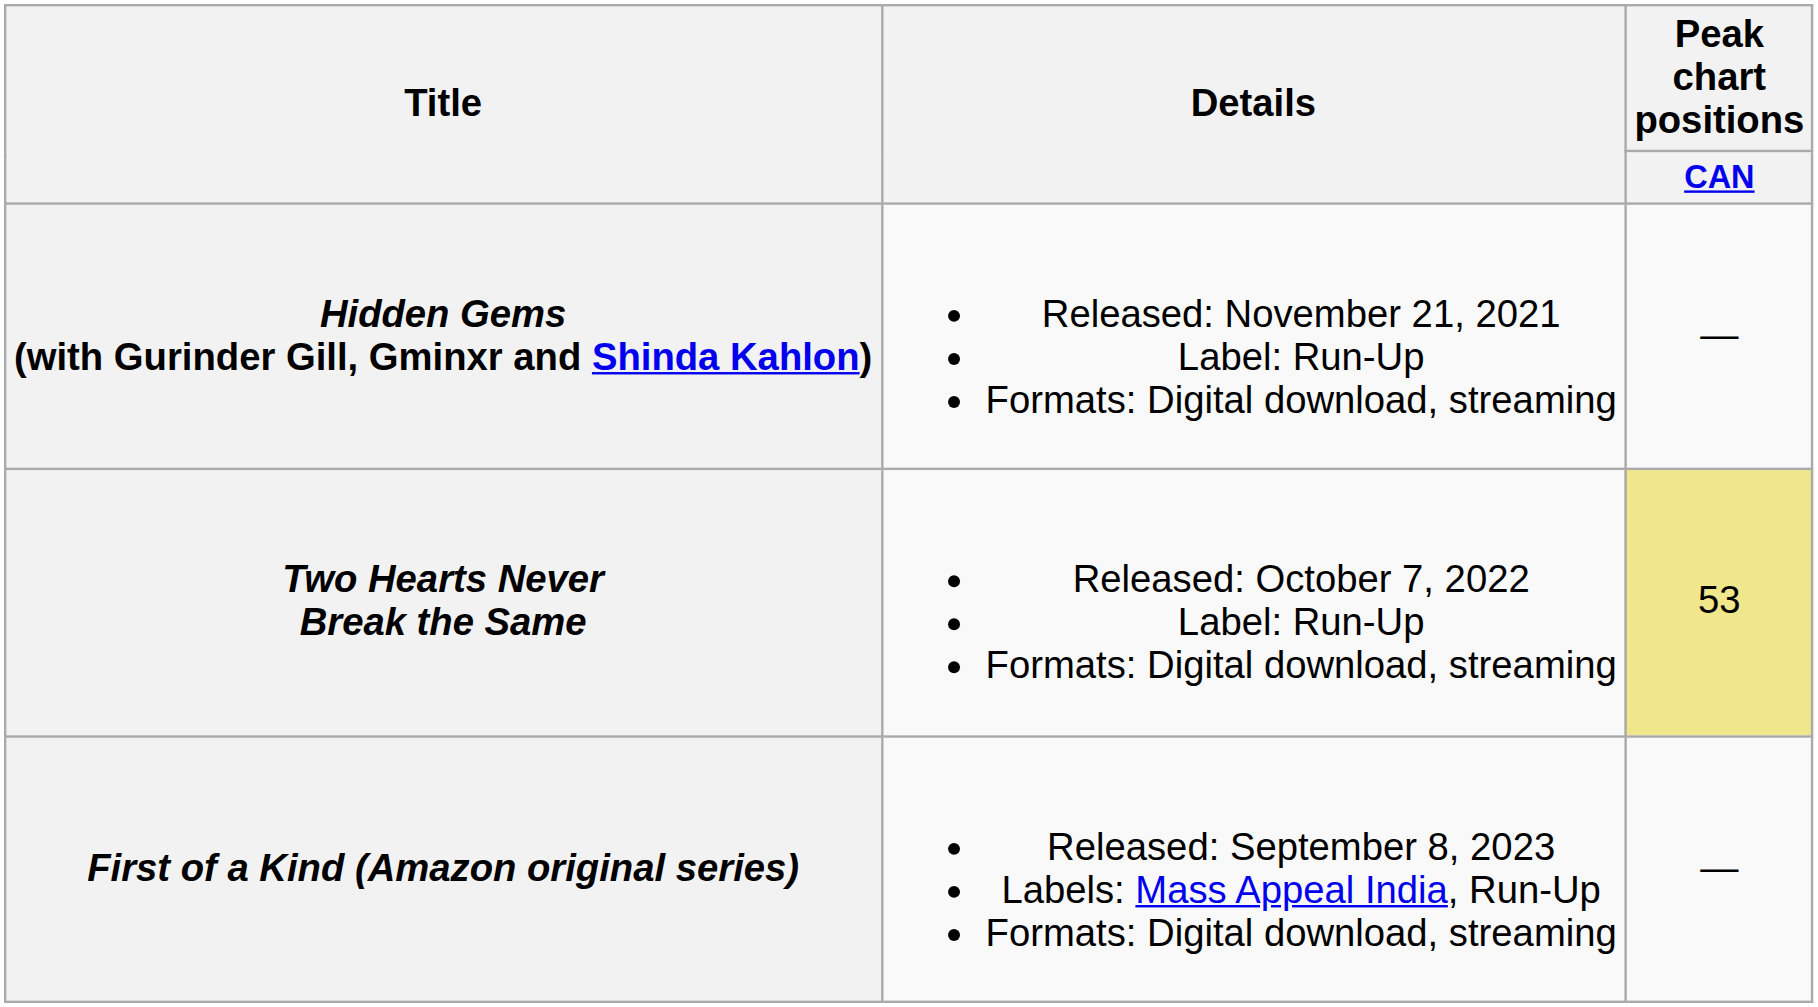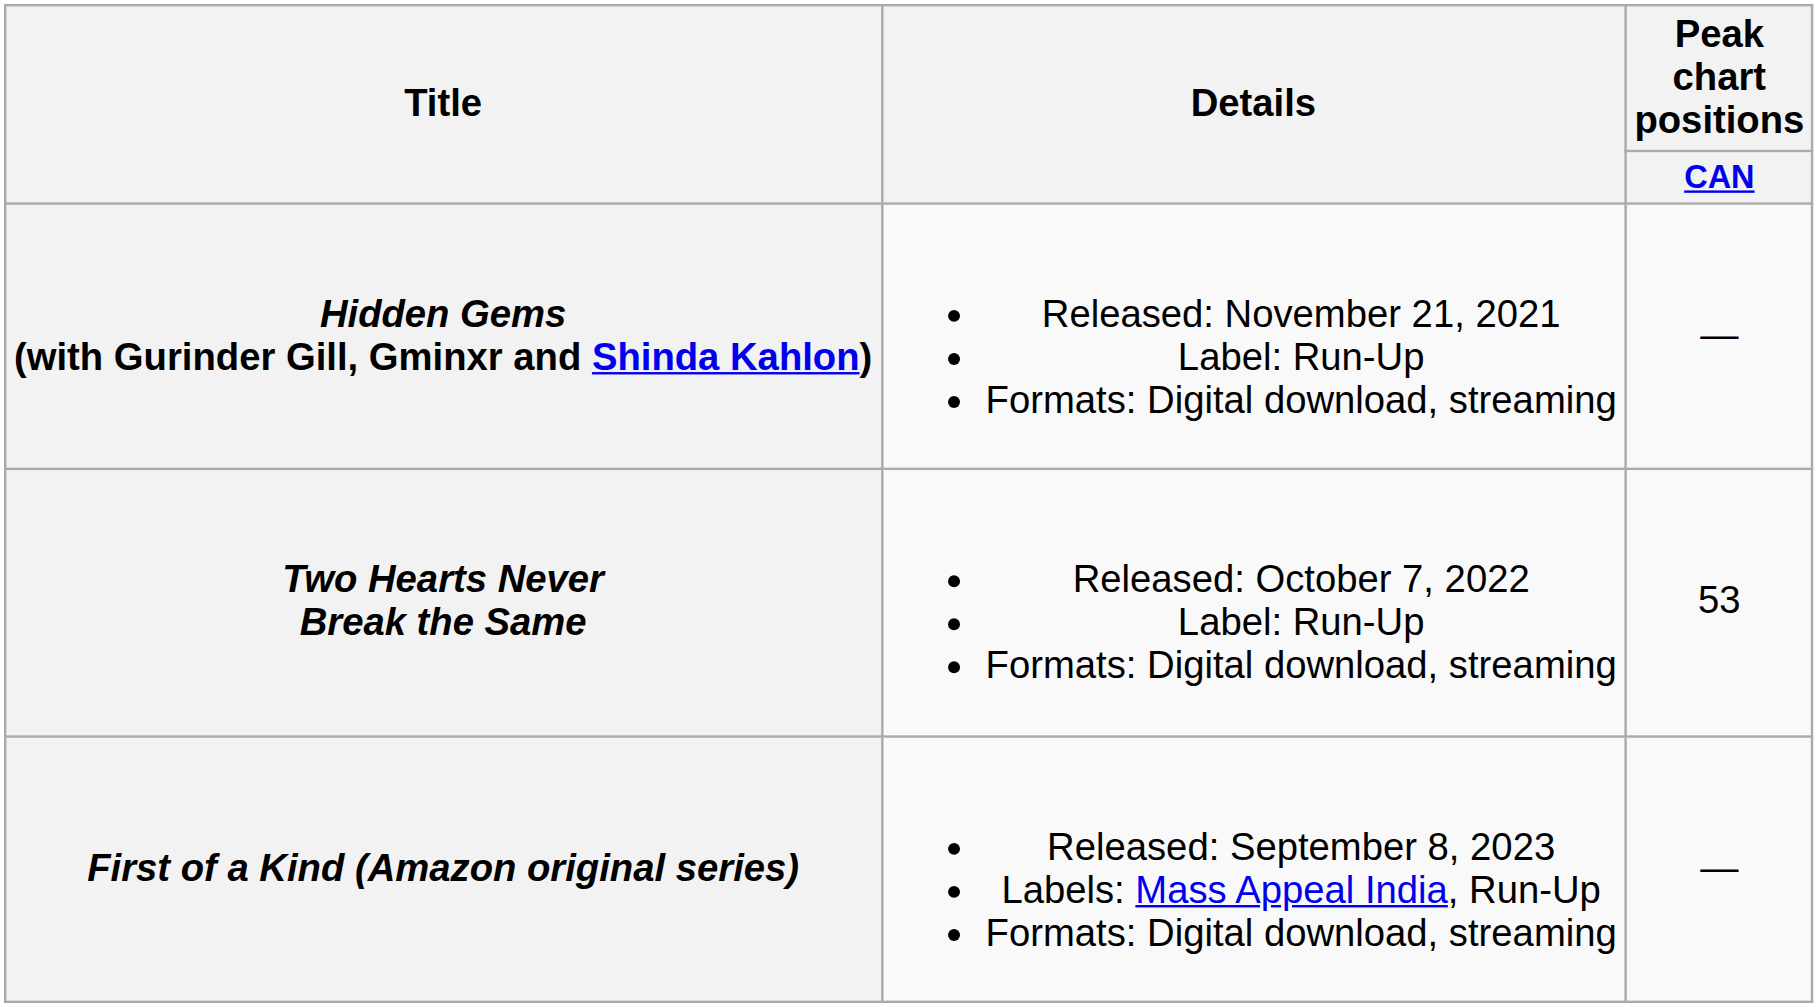(1719, 601) khaki background -> (1719, 601) no background
